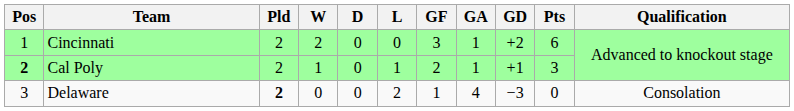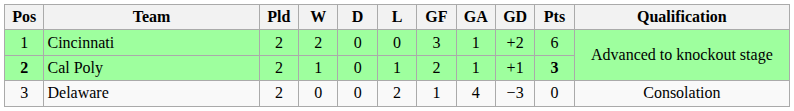(554, 67) normal -> (554, 67) bold
(279, 93) bold -> (279, 93) normal
